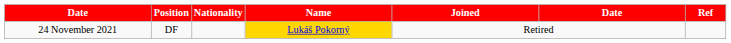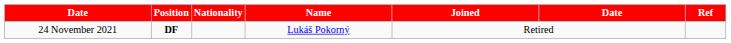(171, 30) normal -> (171, 30) bold
(318, 30) gold background -> (318, 30) no background
